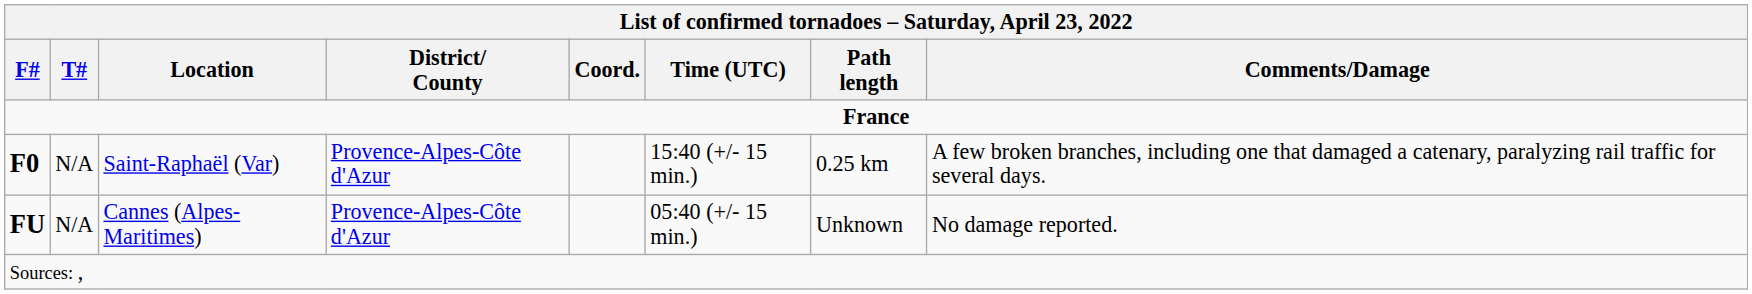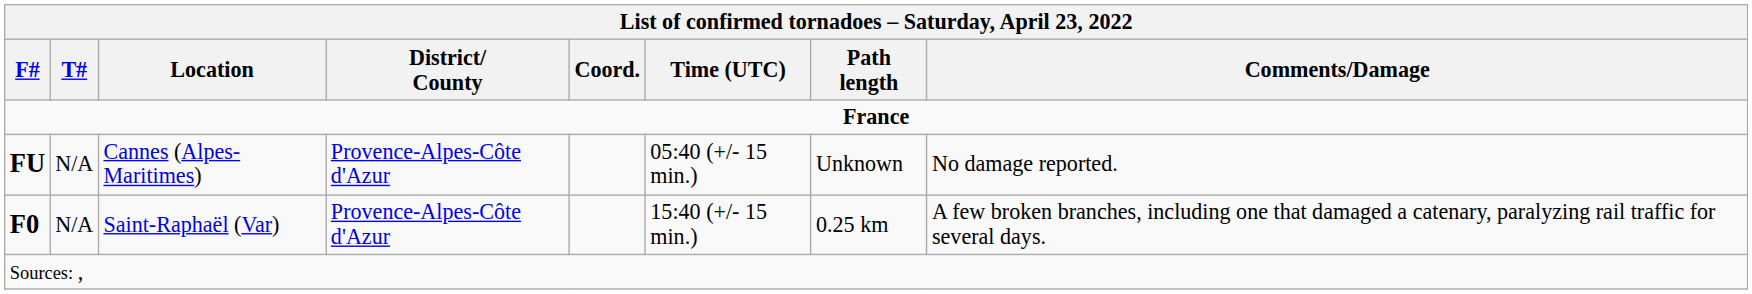rows swapped: (27, 224) <-> (24, 164)
